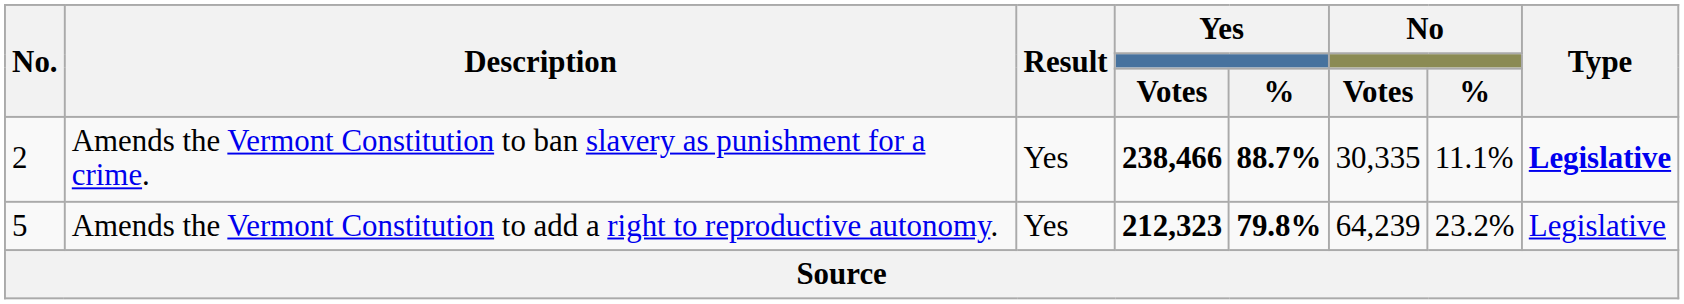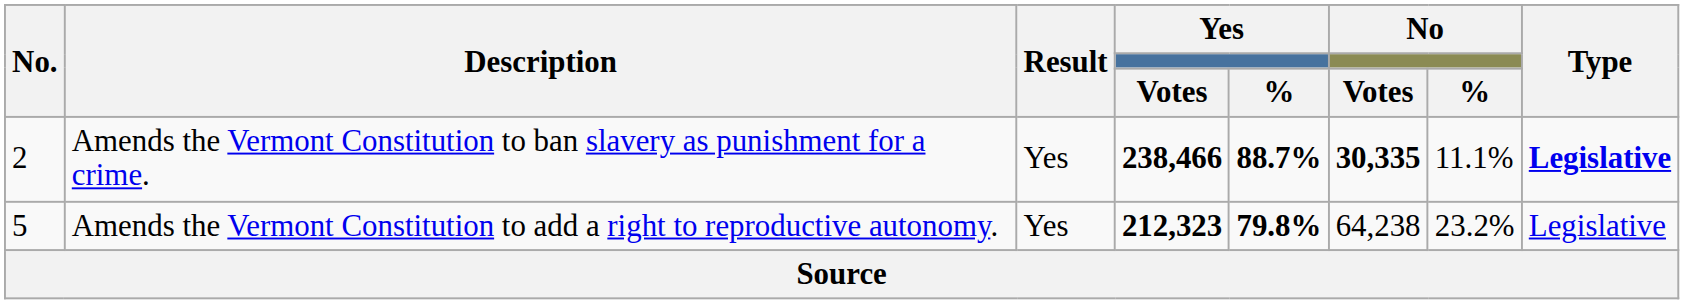(1378, 158) normal -> (1378, 158) bold
(1378, 224) 64,239 -> (1378, 224) 64,238
